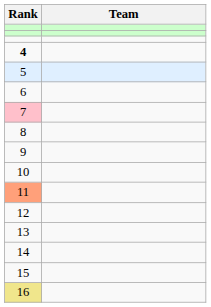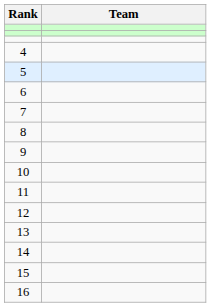(23, 52) bold -> (23, 52) normal
(23, 112) pink background -> (23, 112) no background
(23, 192) lightsalmon background -> (23, 192) no background
(23, 292) khaki background -> (23, 292) no background
